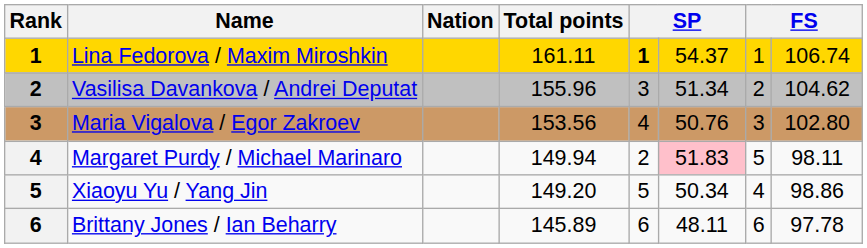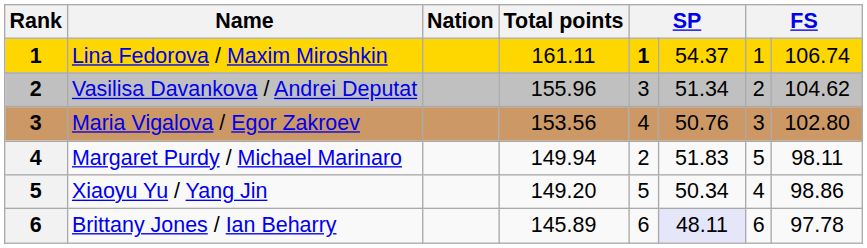(702, 157) pink background -> (702, 157) no background
(702, 225) no background -> (702, 225) lavender background
